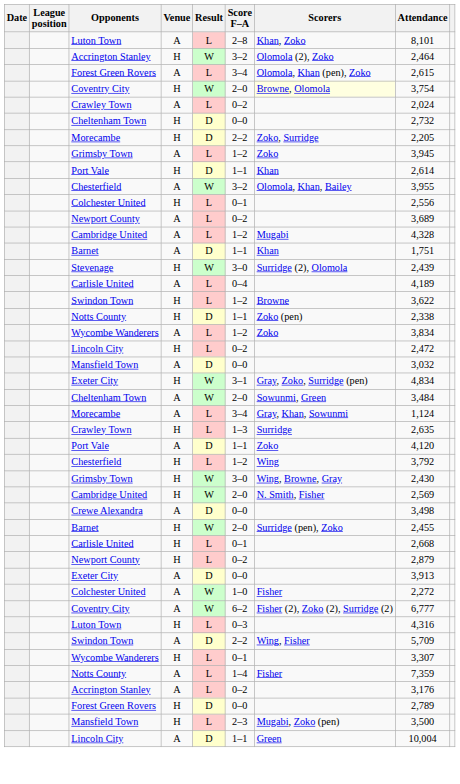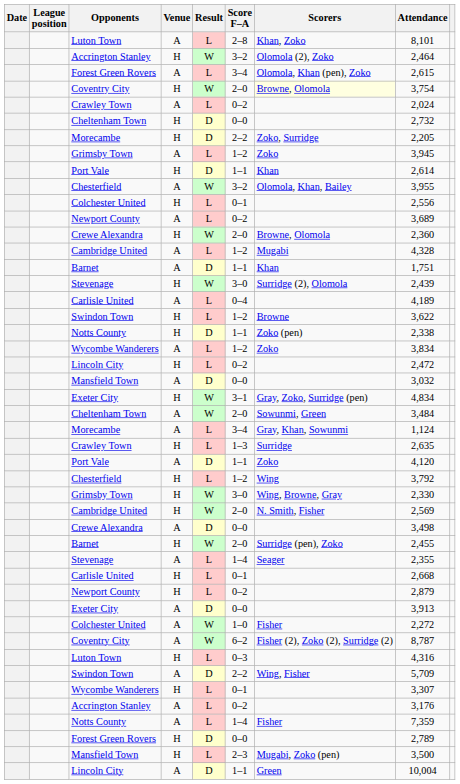+ row: (107, 235)
(423, 478) 2,430 -> (423, 495) 2,330
+ row: (92, 560)
(423, 608) 6,777 -> (423, 641) 8,787
rows swapped: (111, 689) <-> (99, 673)
